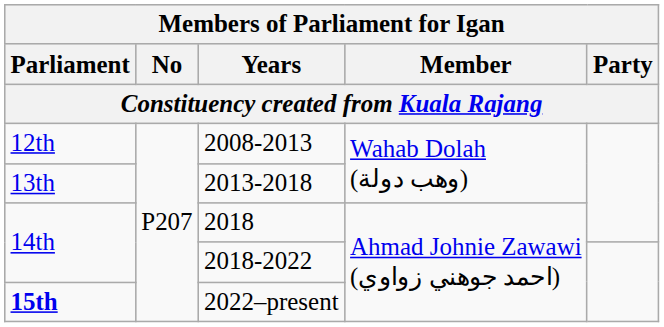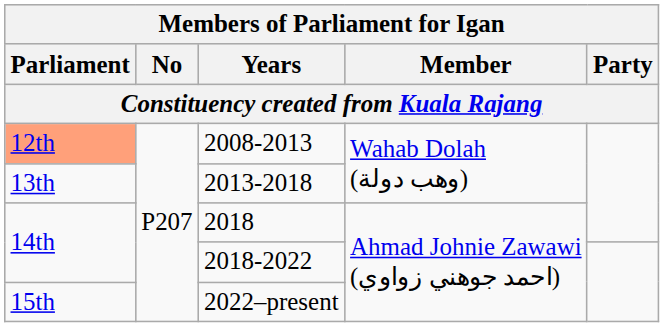(33, 143) no background -> (33, 143) lightsalmon background
(34, 301) bold -> (33, 301) normal
